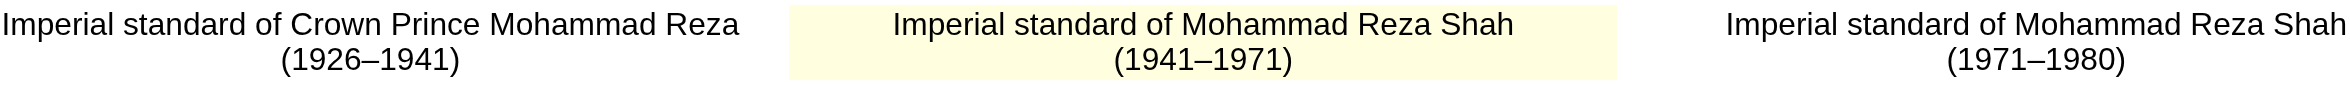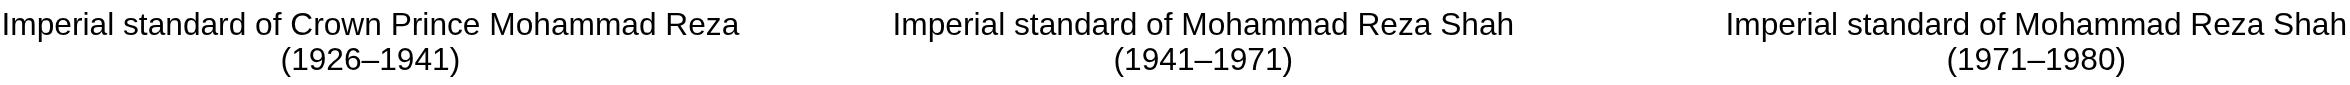(1203, 42) lightyellow background -> (1203, 42) no background
